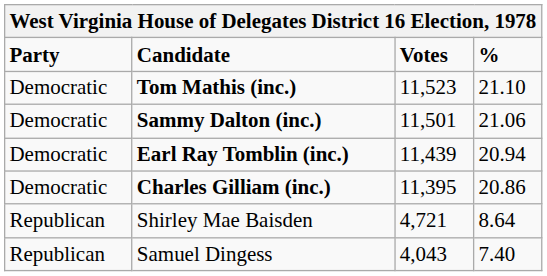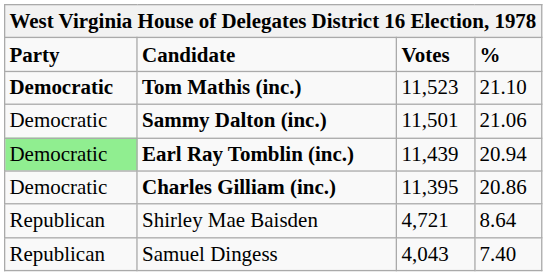(58, 87) normal -> (61, 87) bold
(58, 154) no background -> (58, 154) lightgreen background
